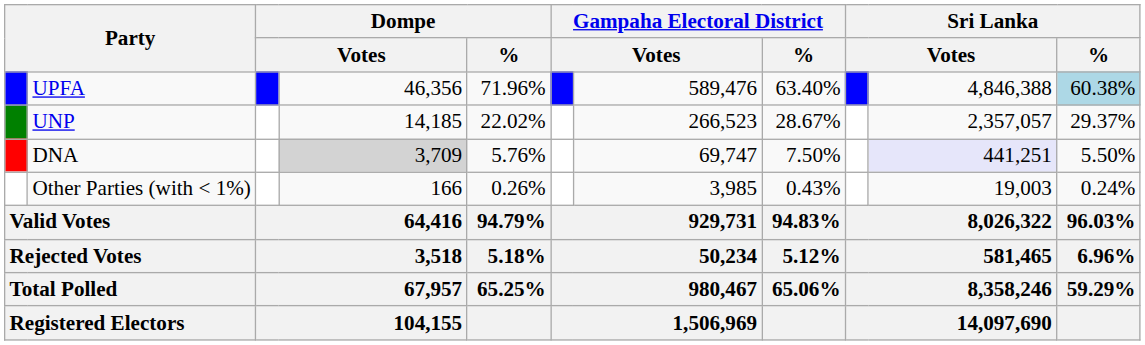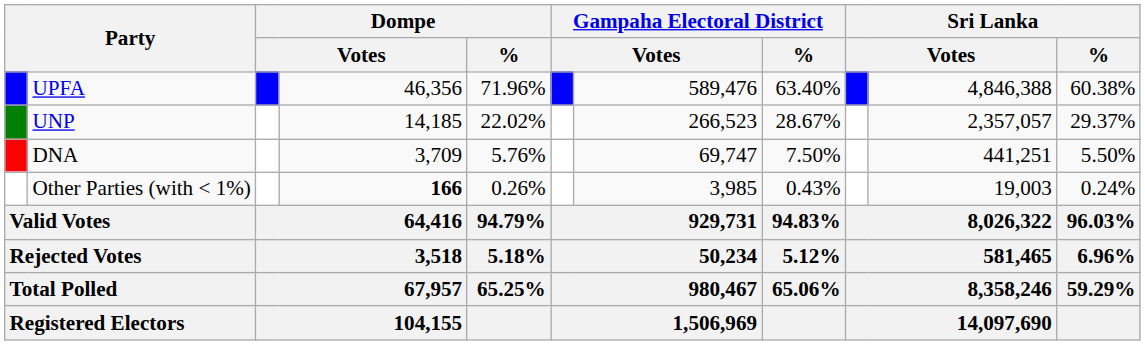(1103, 88) lightblue background -> (1103, 88) no background
(438, 155) lightgrey background -> (438, 155) no background
(1018, 155) lavender background -> (1018, 155) no background
(446, 188) normal -> (446, 188) bold
